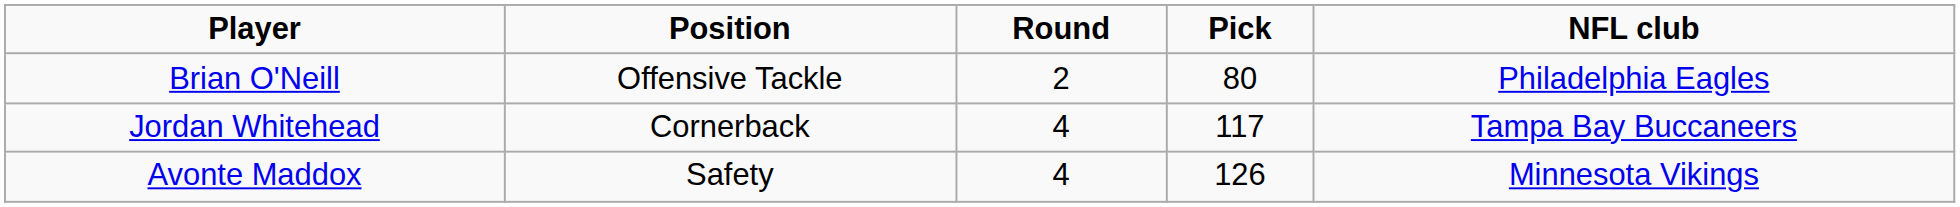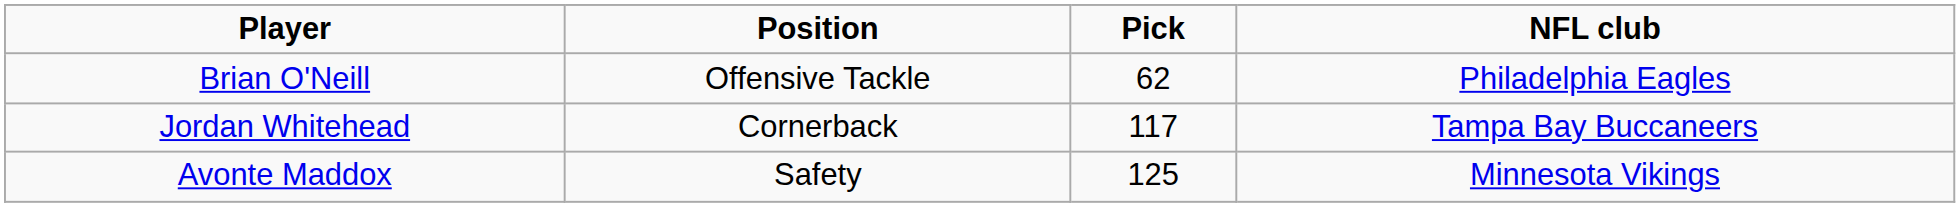- column: (1061, 28)
(1240, 77) 80 -> (1153, 77) 62
(1240, 175) 126 -> (1153, 175) 125
